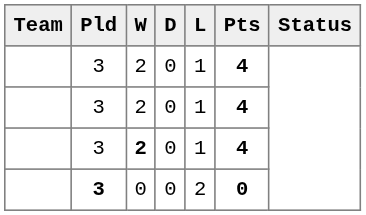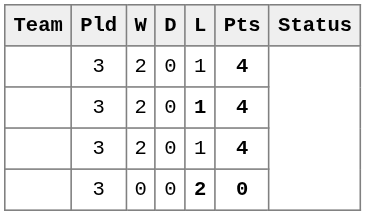(200, 107) normal -> (200, 107) bold
(141, 149) bold -> (141, 149) normal
(99, 190) bold -> (99, 190) normal
(200, 190) normal -> (200, 190) bold
